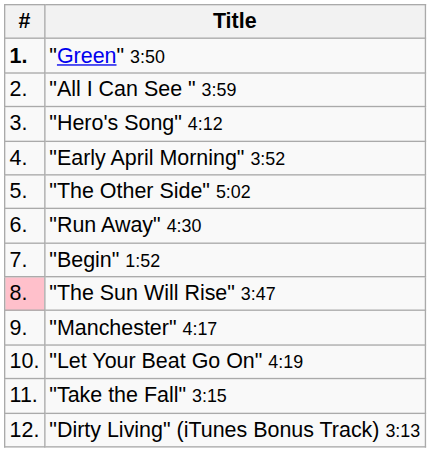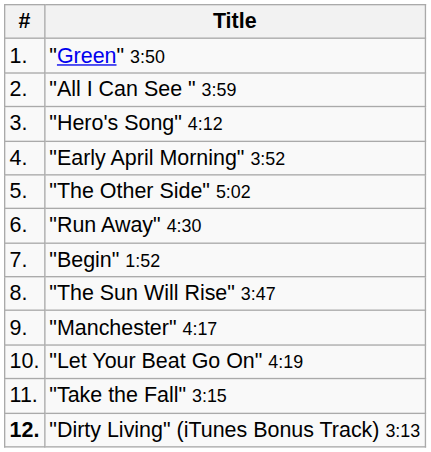(19, 55) bold -> (19, 55) normal
(19, 293) pink background -> (19, 293) no background
(25, 429) normal -> (25, 429) bold
